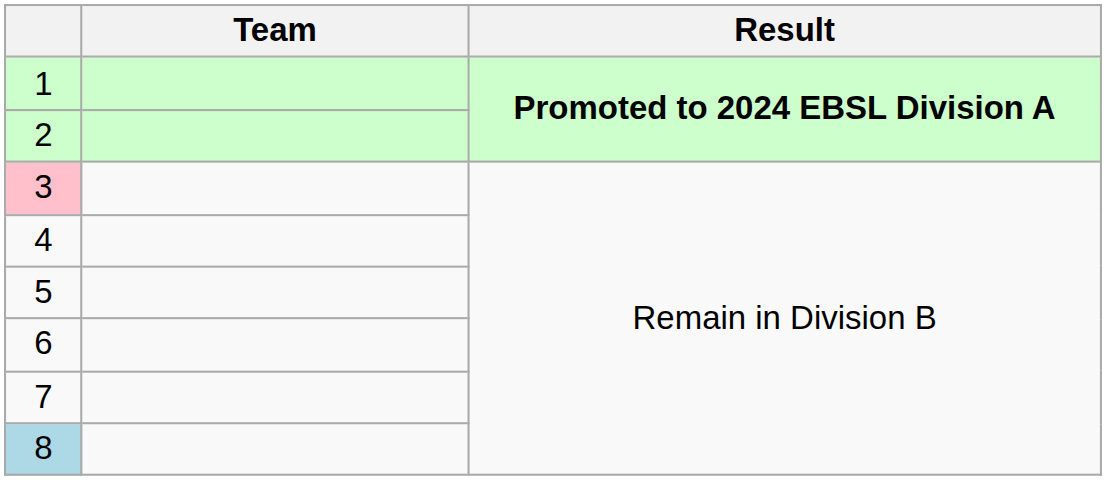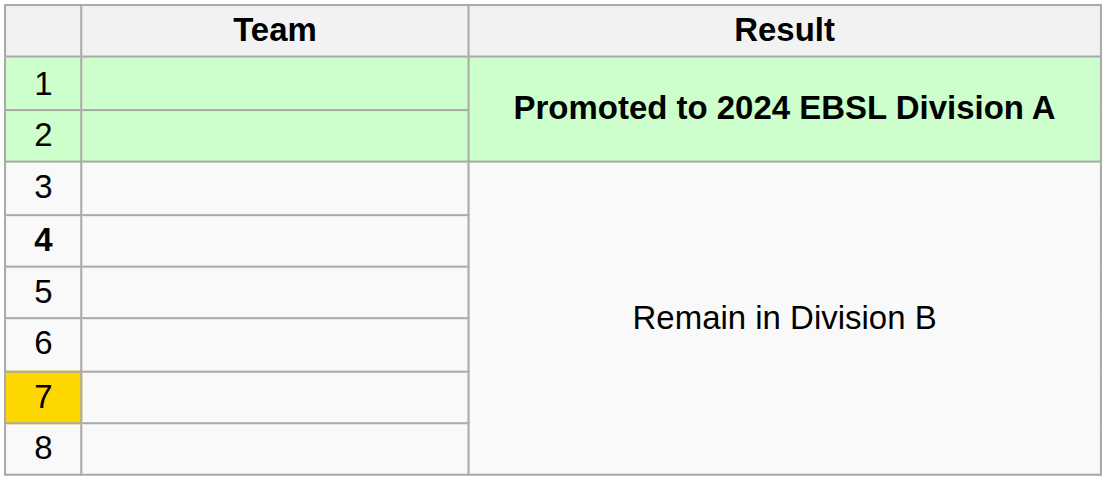(44, 187) pink background -> (44, 187) no background
(44, 239) normal -> (44, 239) bold
(44, 396) no background -> (44, 396) gold background
(44, 448) lightblue background -> (44, 448) no background
